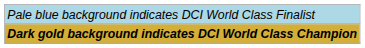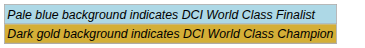(182, 34) bold -> (170, 34) normal
